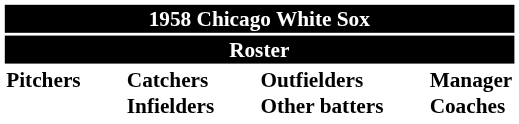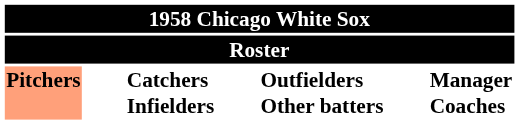(43, 80) no background -> (43, 80) lightsalmon background
